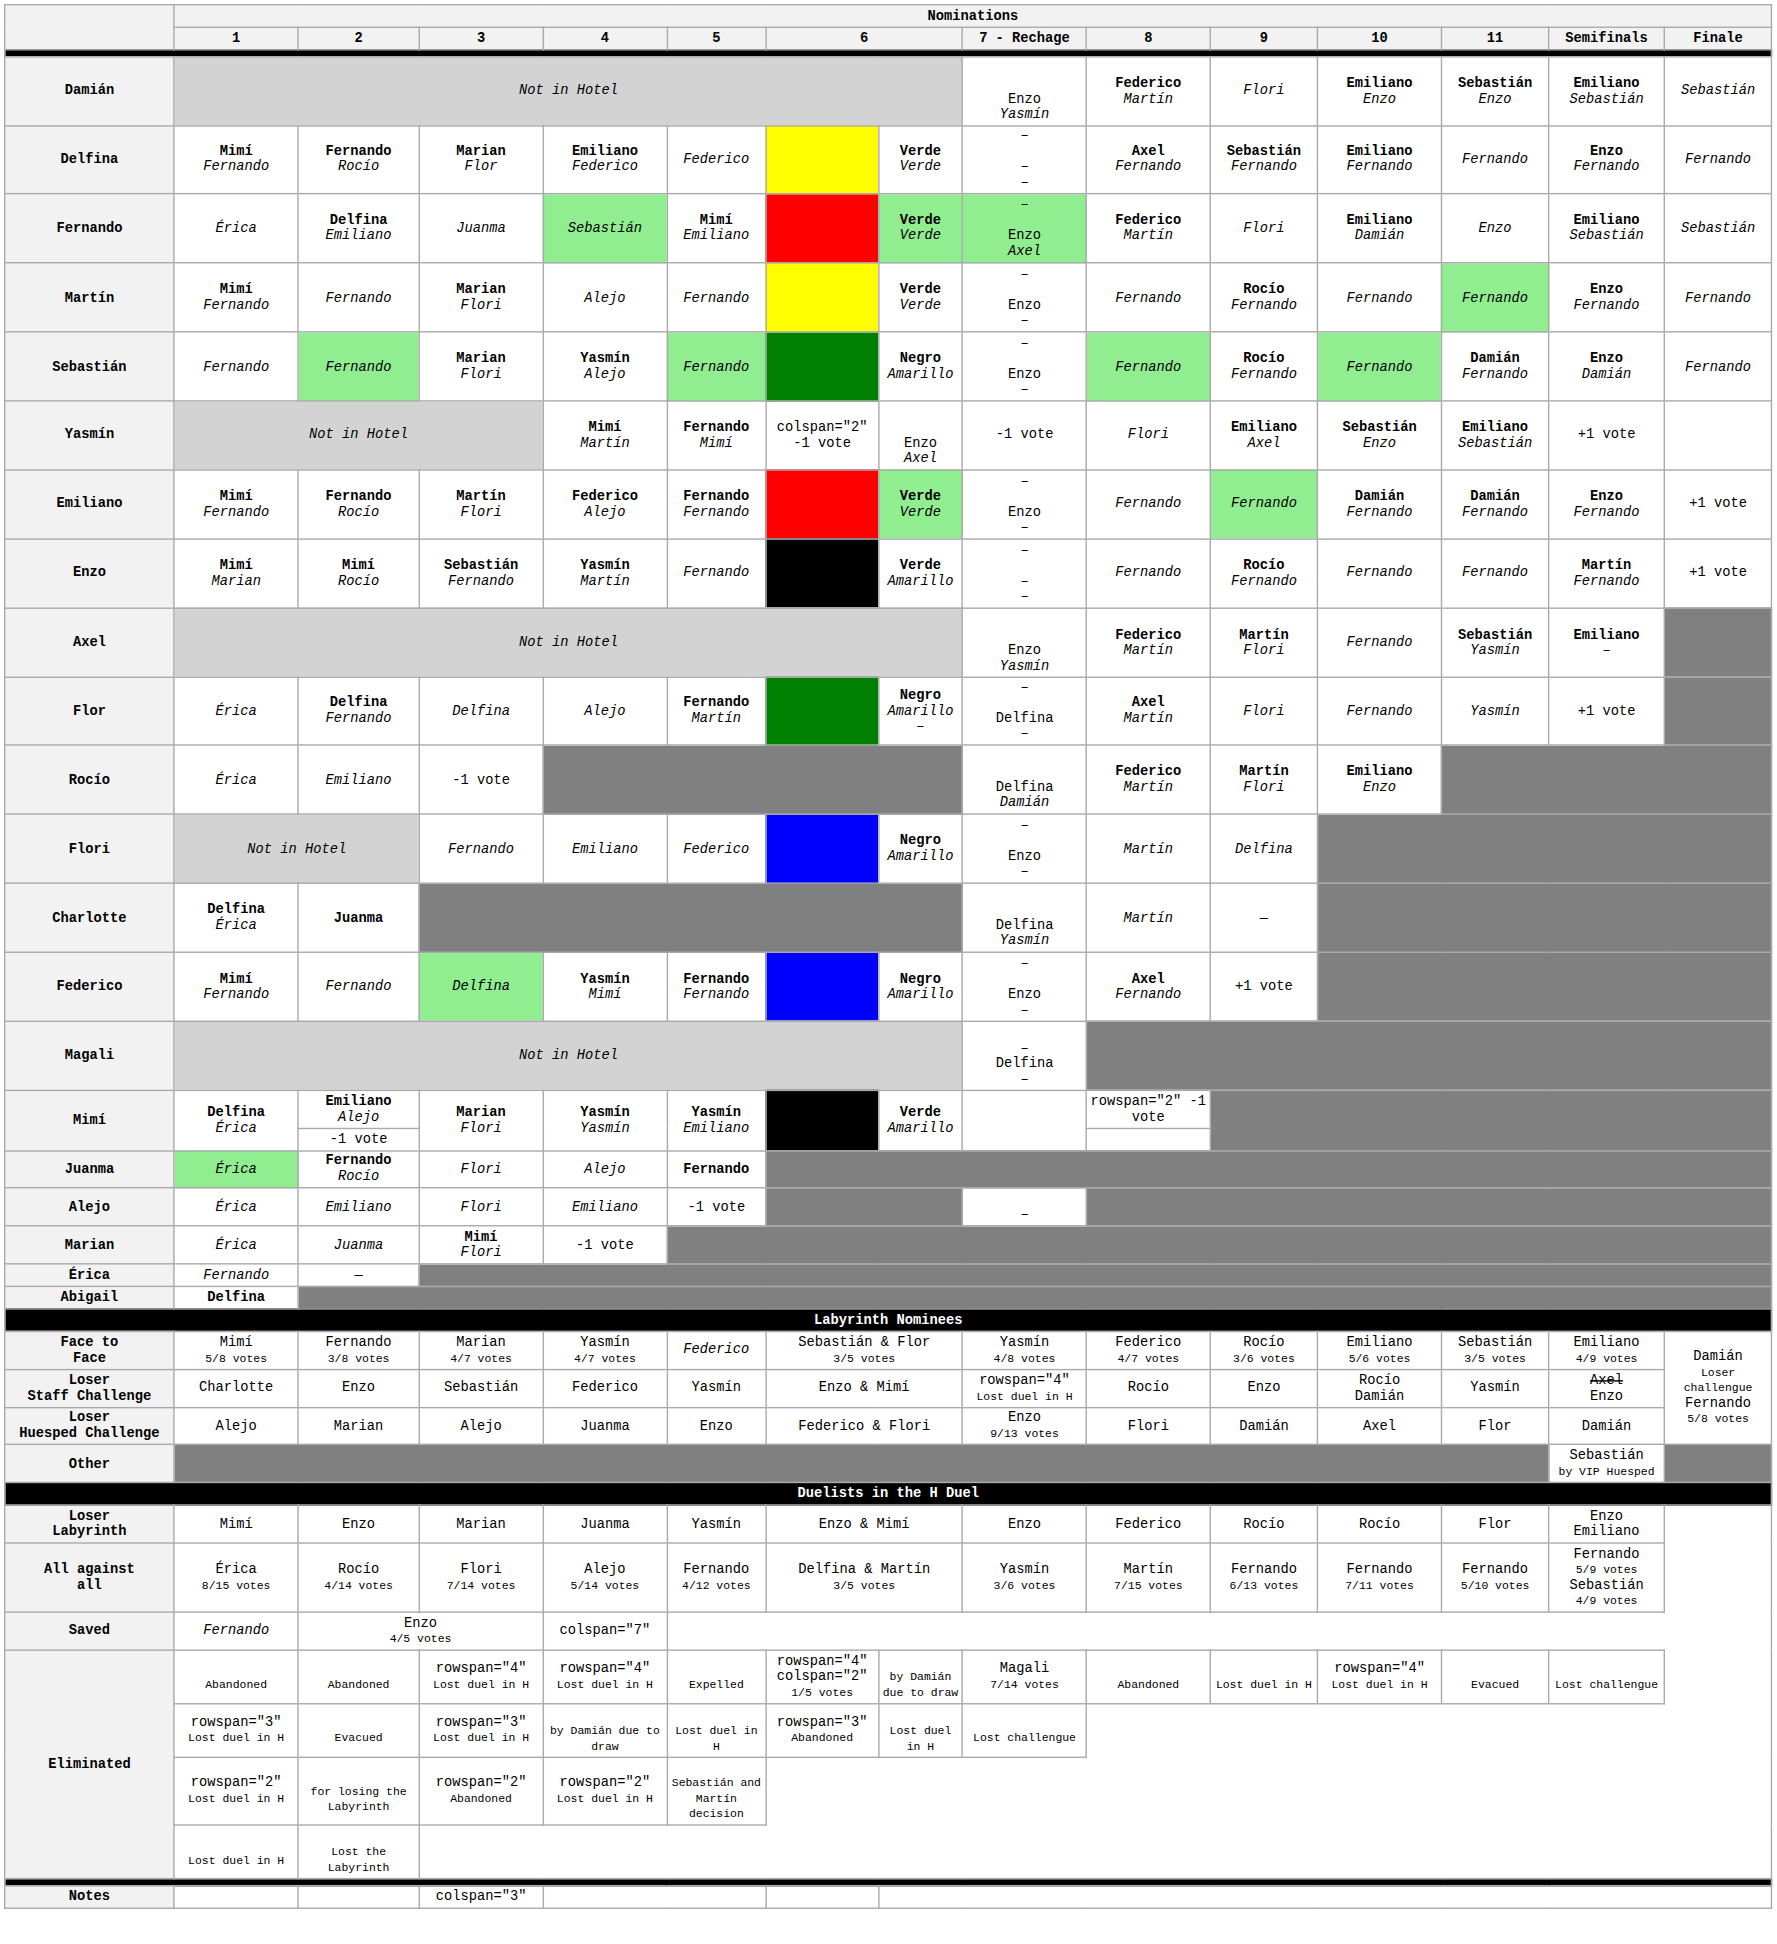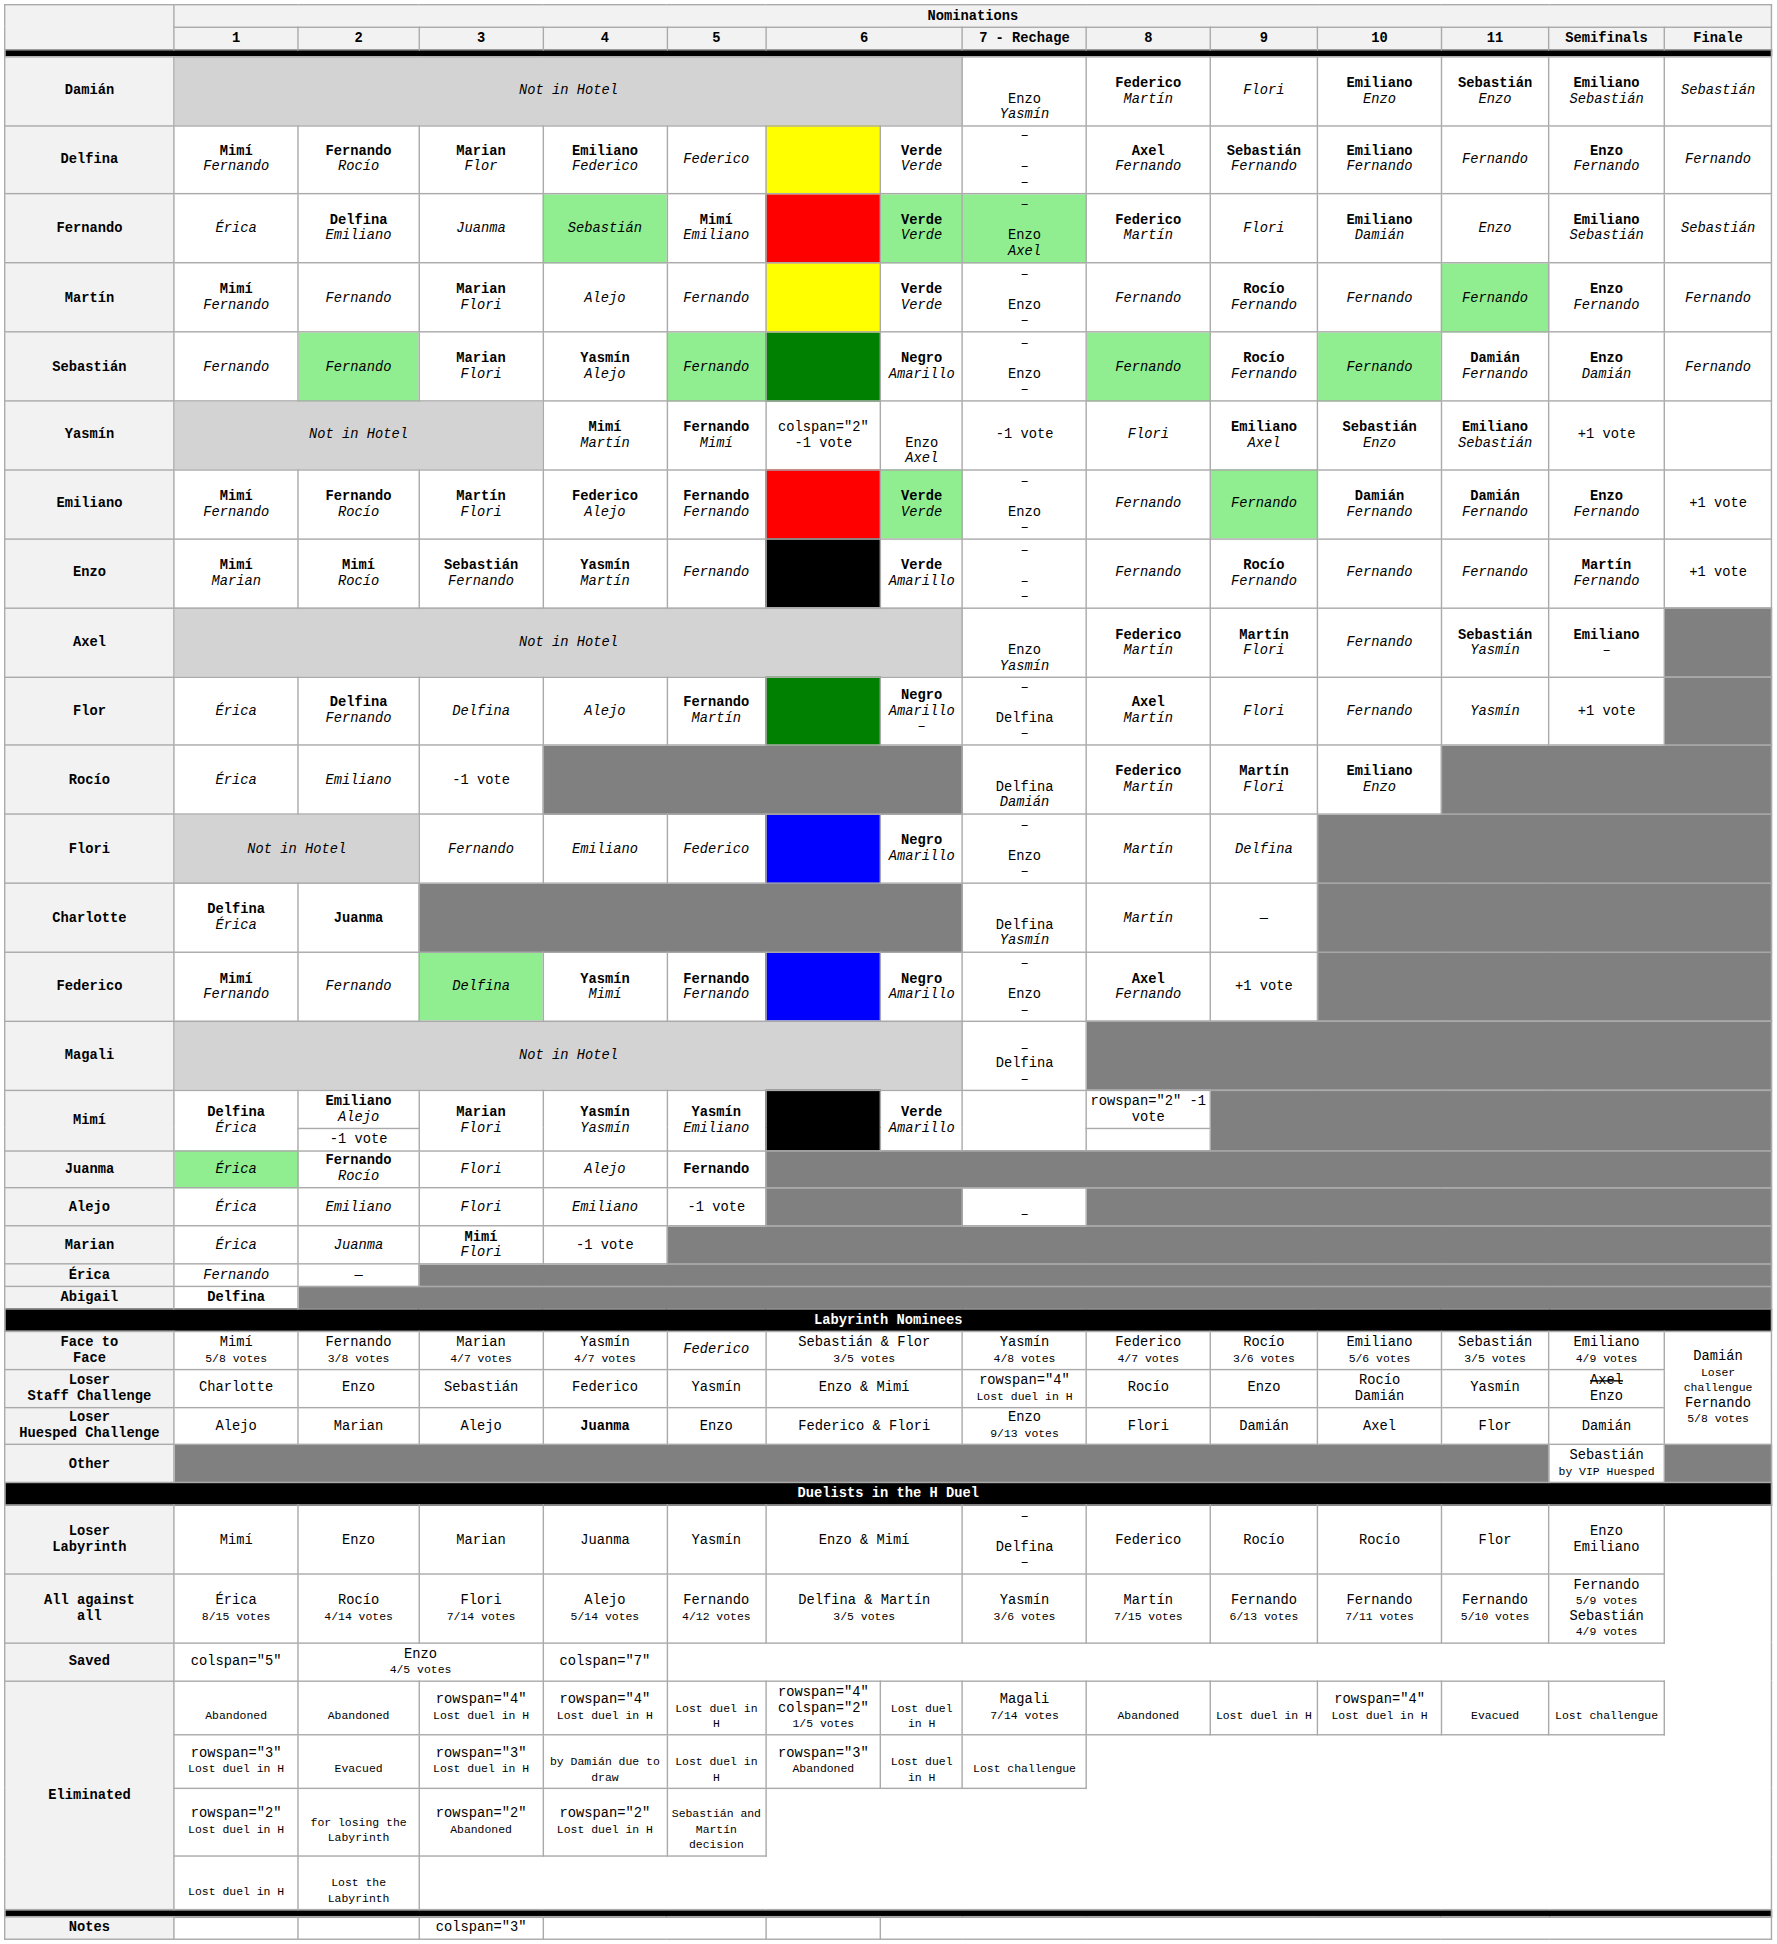(605, 1426) normal -> (605, 1426) bold
(1025, 1524) Enzo -> (1025, 1539) – Delfina –
(236, 1631) Fernando -> (236, 1662) colspan="5"
(716, 1684) Expelled -> (716, 1715) Lost duel in H
(920, 1684) by Damián due to draw -> (922, 1715) Lost duel in H
